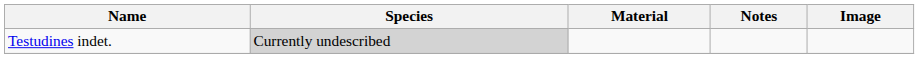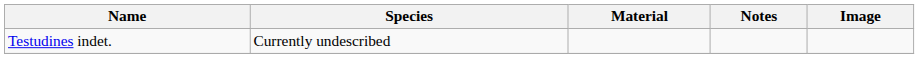(322, 41) lightgrey background -> (322, 41) no background
